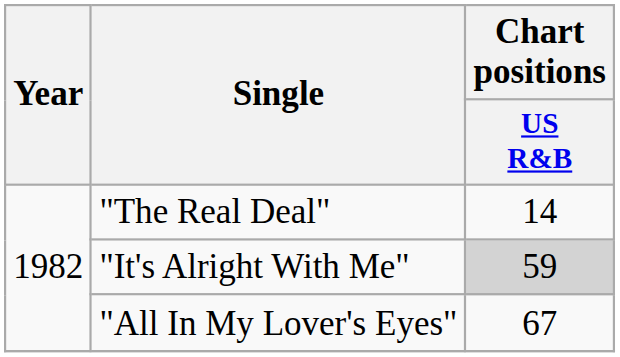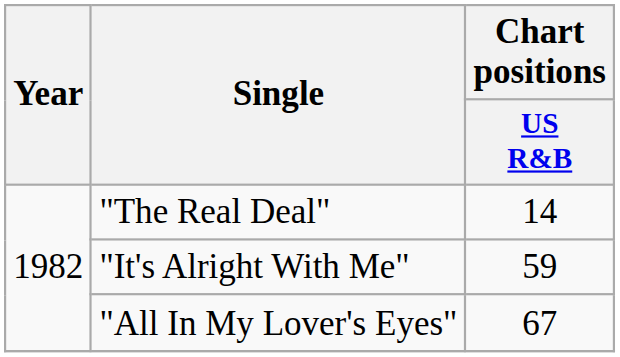(540, 266) lightgrey background -> (540, 266) no background
